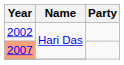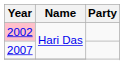(20, 31) no background -> (20, 31) pink background
(20, 50) lightsalmon background -> (20, 50) no background
